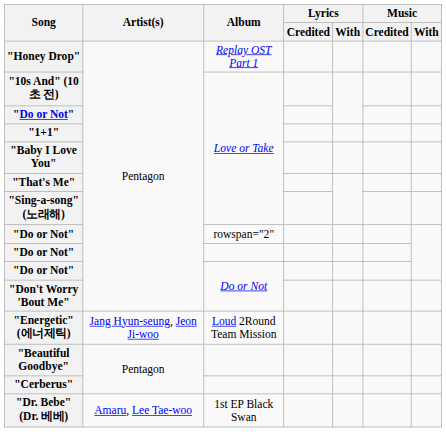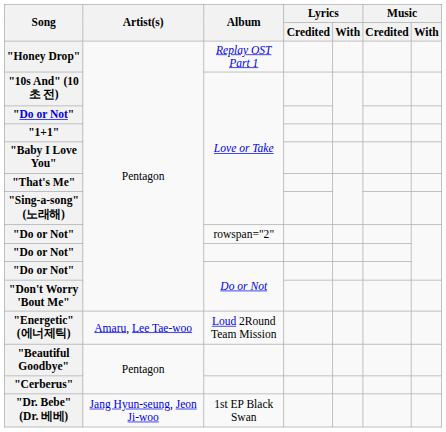(143, 327) Jang Hyun-seung, Jeon Ji-woo -> (143, 327) Amaru, Lee Tae-woo
(143, 410) Amaru, Lee Tae-woo -> (143, 410) Jang Hyun-seung, Jeon Ji-woo
